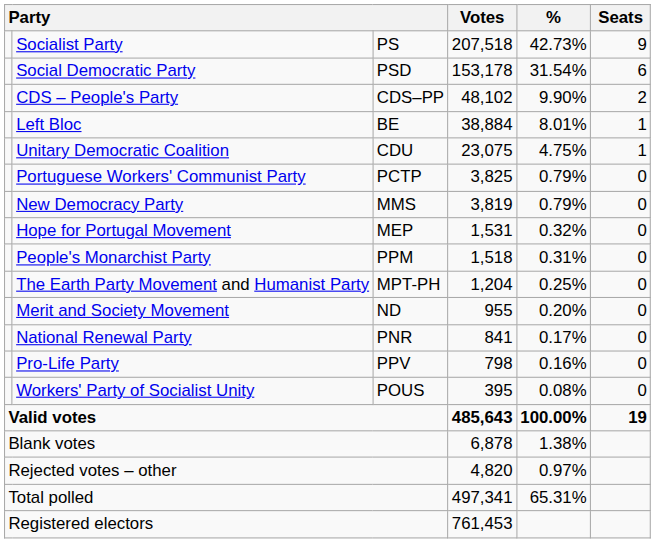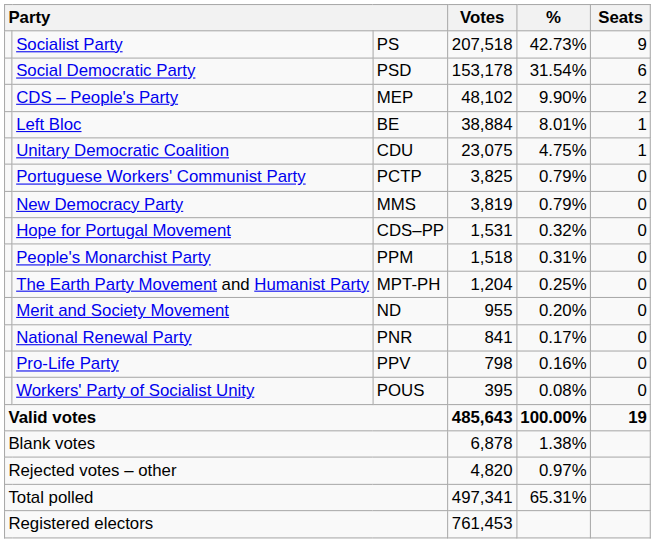(410, 97) CDS–PP -> (395, 97) MEP
(395, 230) MEP -> (410, 230) CDS–PP
